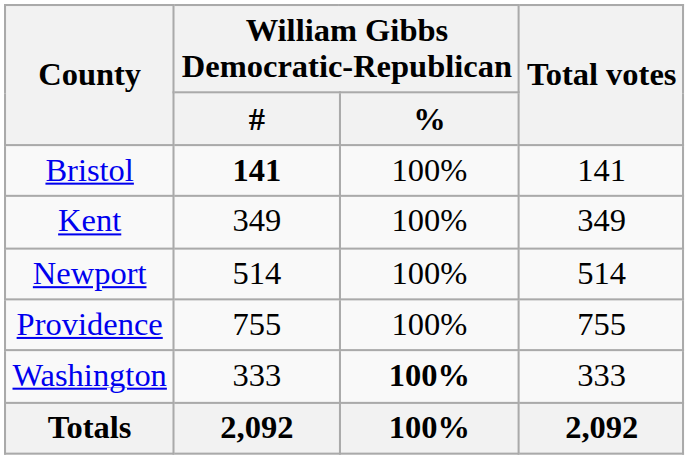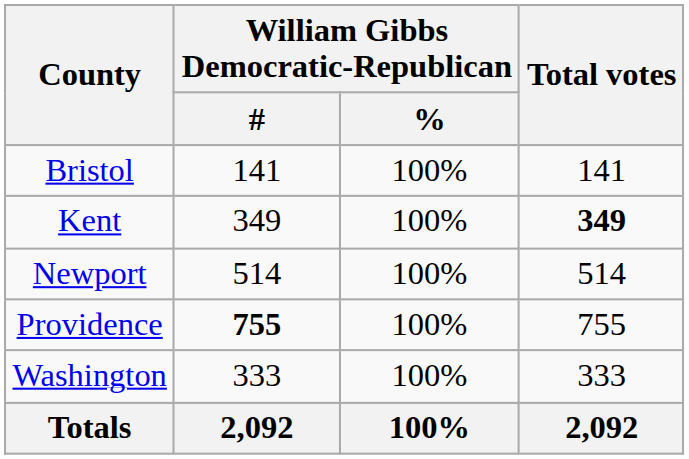(257, 169) bold -> (257, 169) normal
(602, 221) normal -> (602, 221) bold
(257, 324) normal -> (257, 324) bold
(429, 375) bold -> (429, 375) normal
